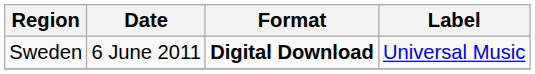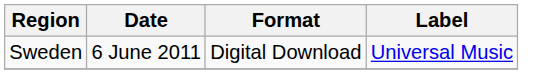(292, 52) bold -> (286, 52) normal
